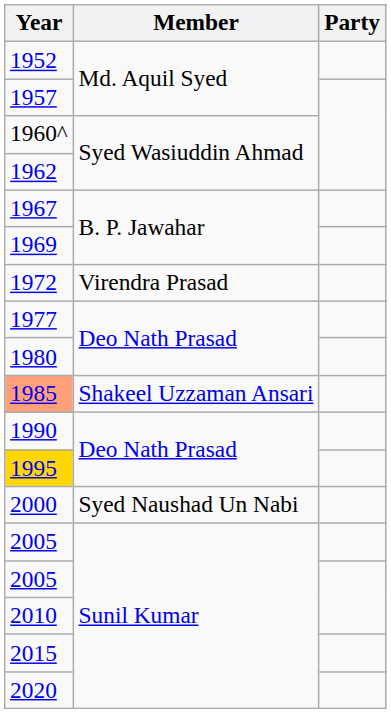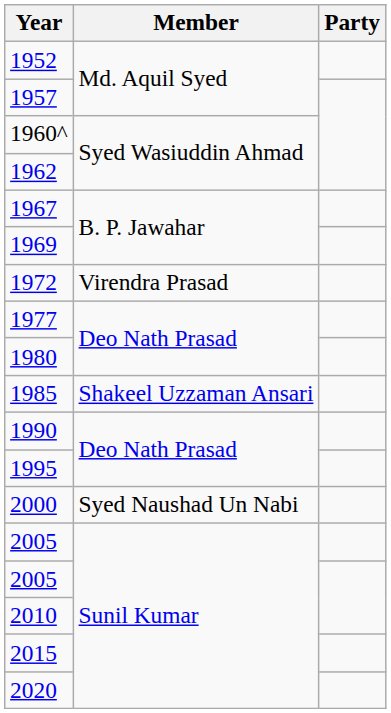(33, 393) lightsalmon background -> (33, 393) no background
(33, 467) gold background -> (33, 467) no background
